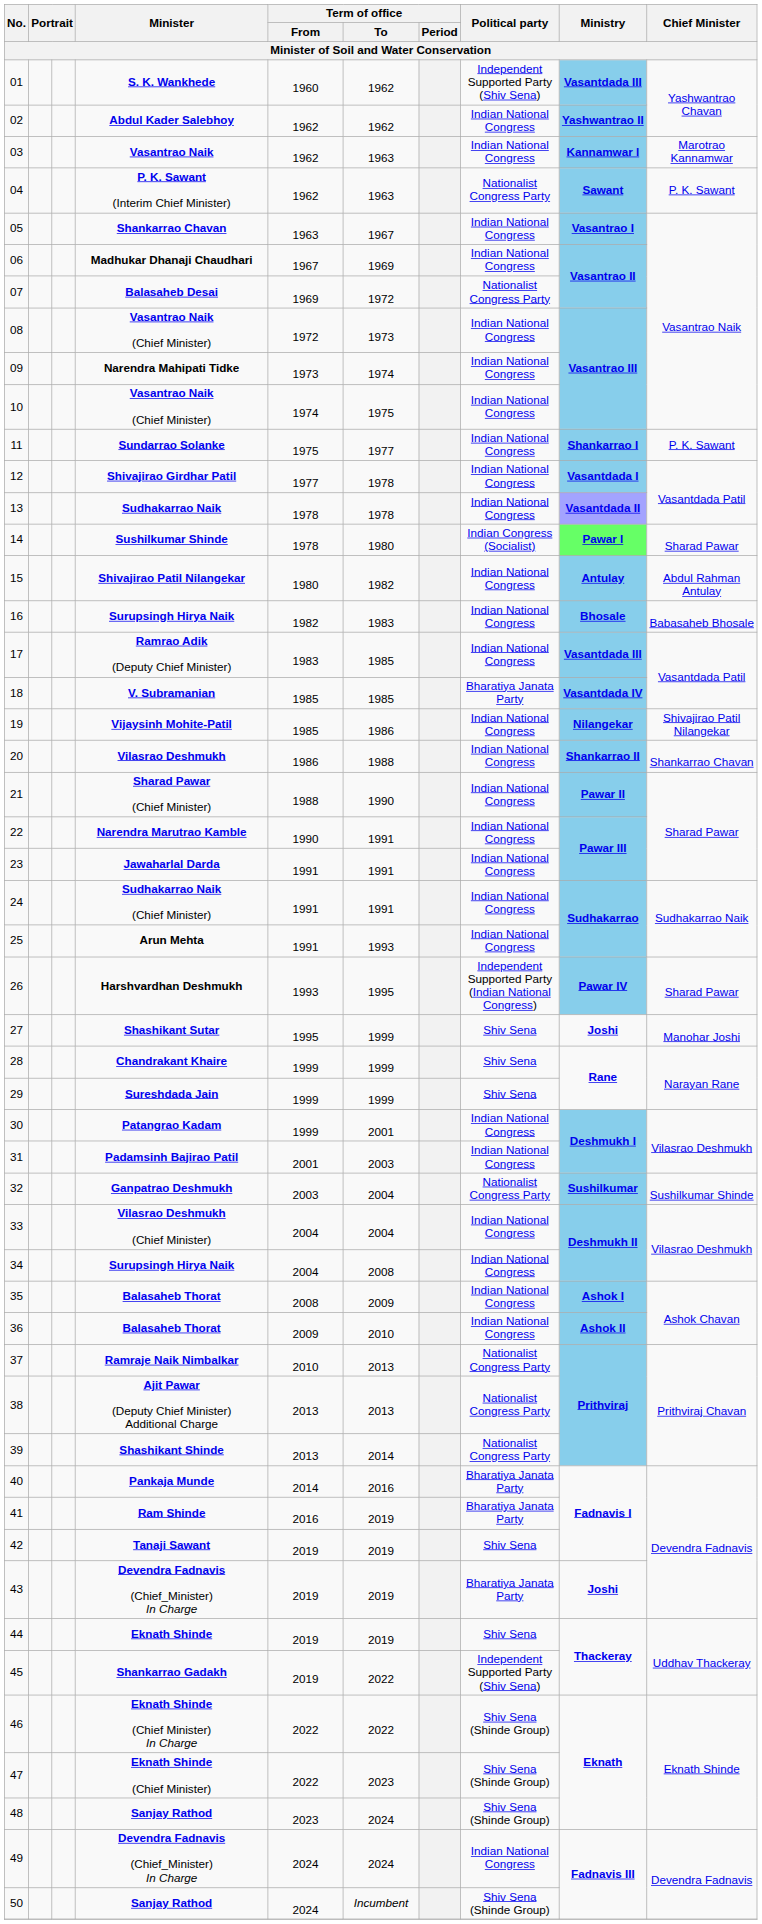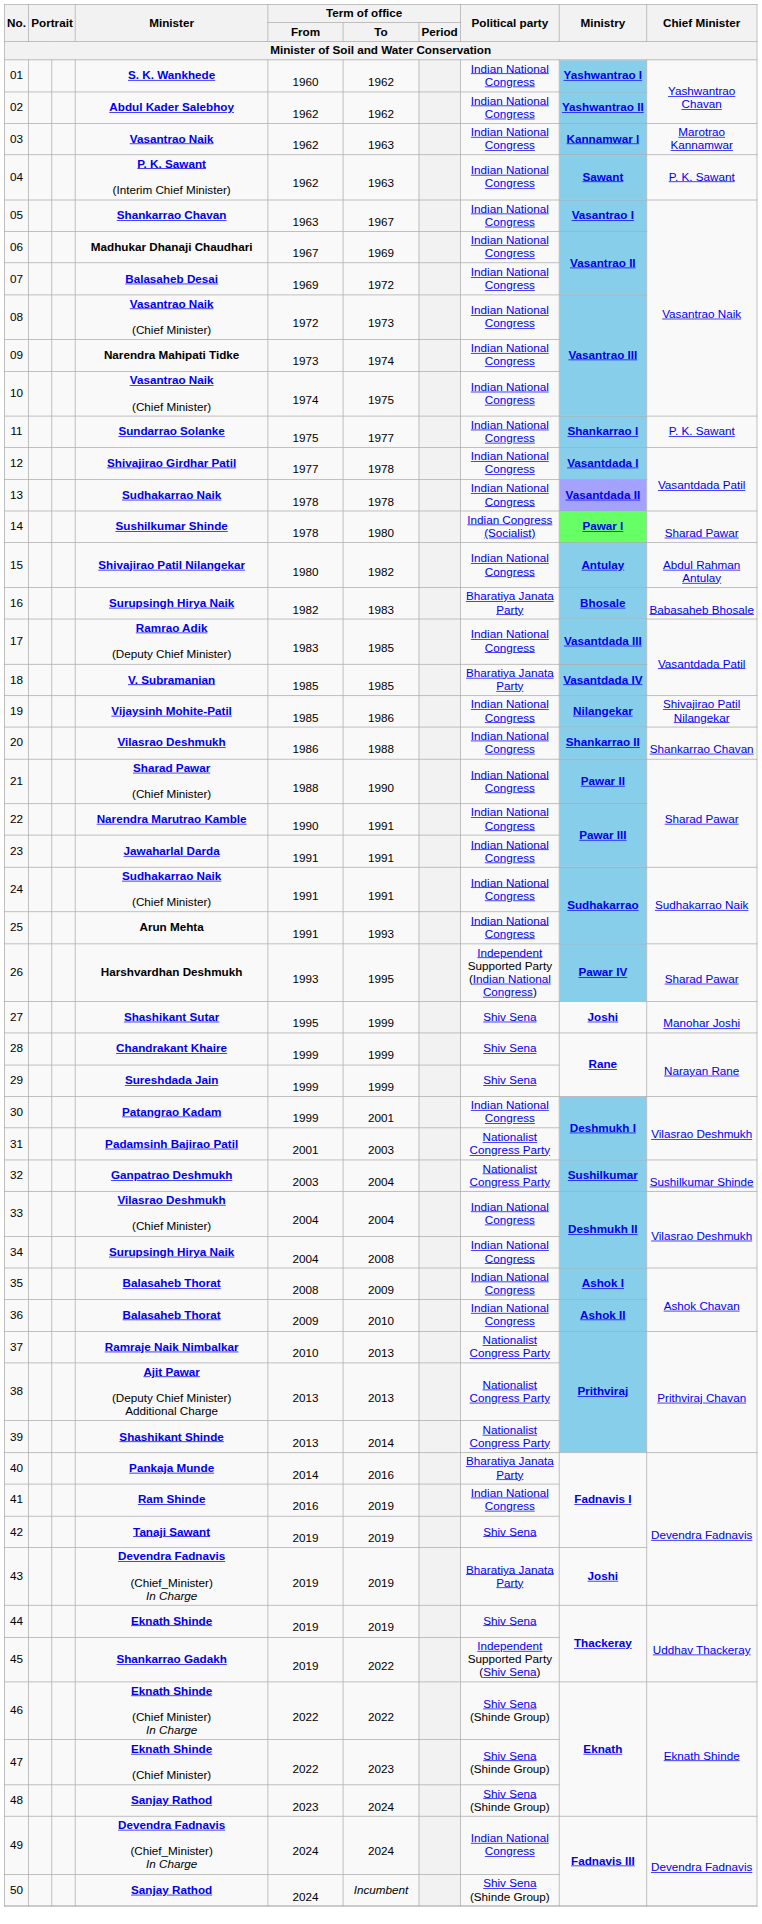(510, 82) Independent Supported Party (Shiv Sena) -> (510, 75) Indian National Congress
(603, 82) Vasantdada III -> (603, 75) Yashwantrao I
(510, 190) Nationalist Congress Party -> (510, 177) Indian National Congress
(510, 292) Nationalist Congress Party -> (510, 279) Indian National Congress
(510, 616) Indian National Congress -> (510, 603) Bharatiya Janata Party
(510, 1157) Indian National Congress -> (510, 1144) Nationalist Congress Party
(510, 1513) Bharatiya Janata Party -> (510, 1500) Indian National Congress
